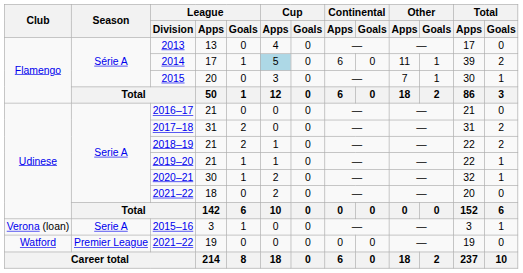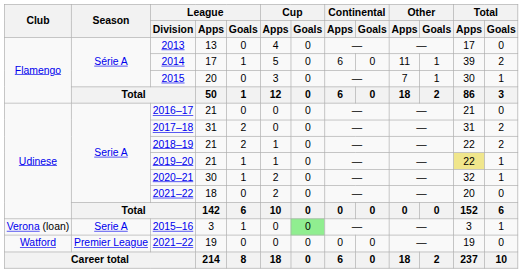(276, 62) lightblue background -> (276, 62) no background
(469, 161) no background -> (469, 161) khaki background
(308, 227) no background -> (308, 227) lightgreen background
